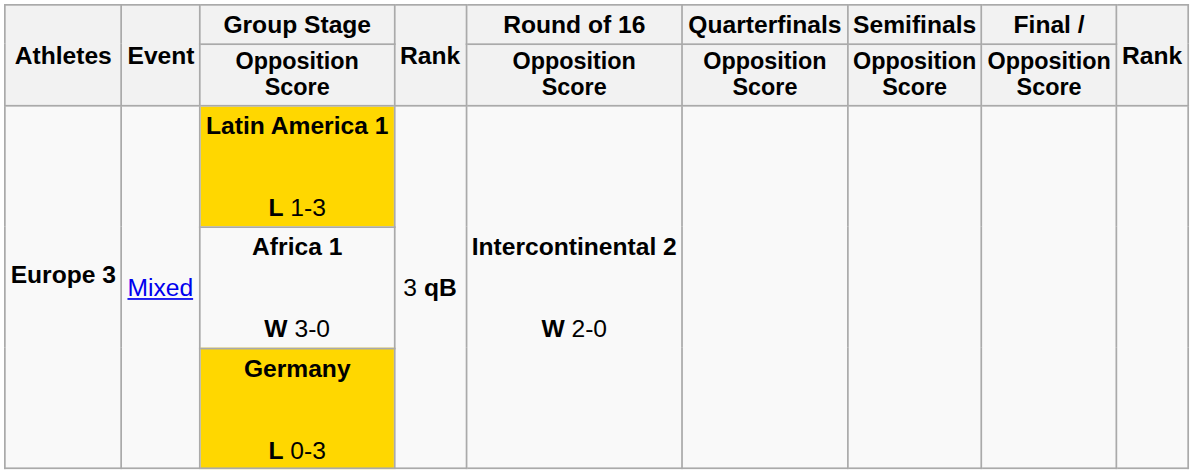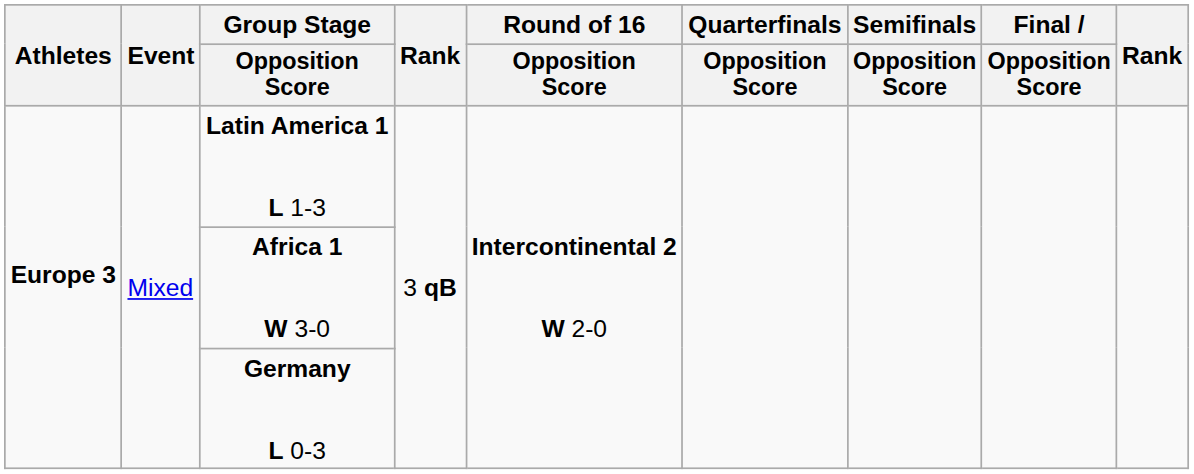(297, 167) gold background -> (297, 167) no background
(297, 409) gold background -> (297, 409) no background
